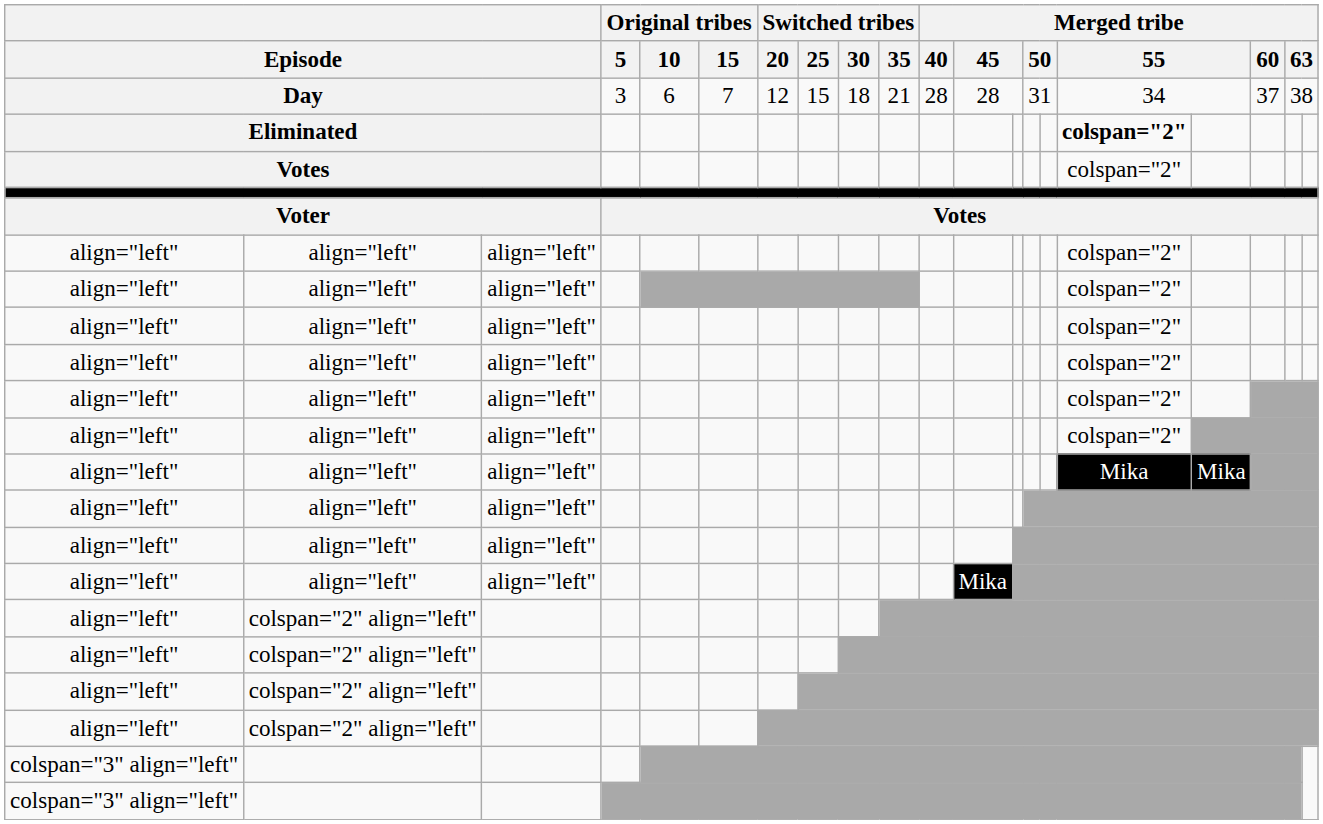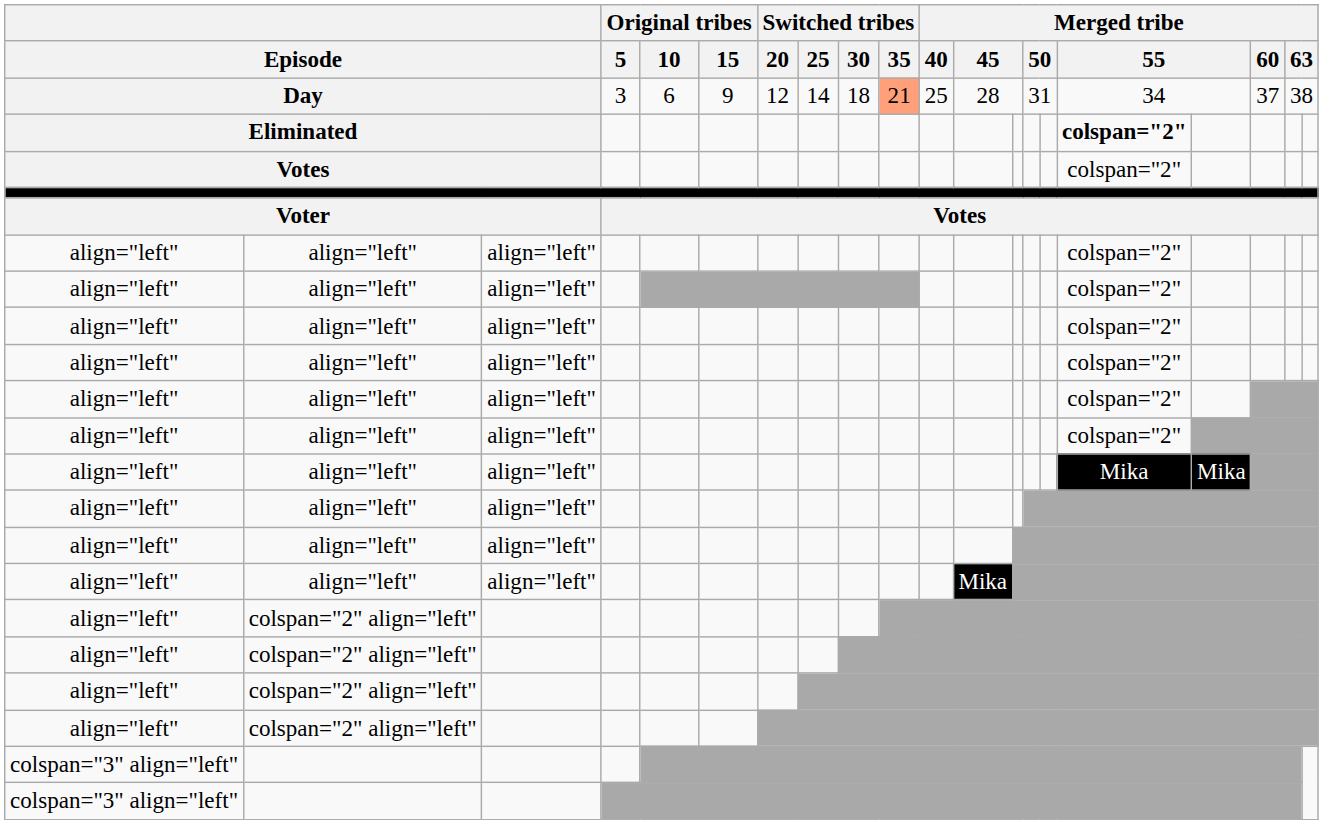(728, 95) 7 -> (728, 95) 9
(818, 95) 15 -> (818, 95) 14
(899, 95) no background -> (899, 95) lightsalmon background
(936, 95) 28 -> (936, 95) 25
